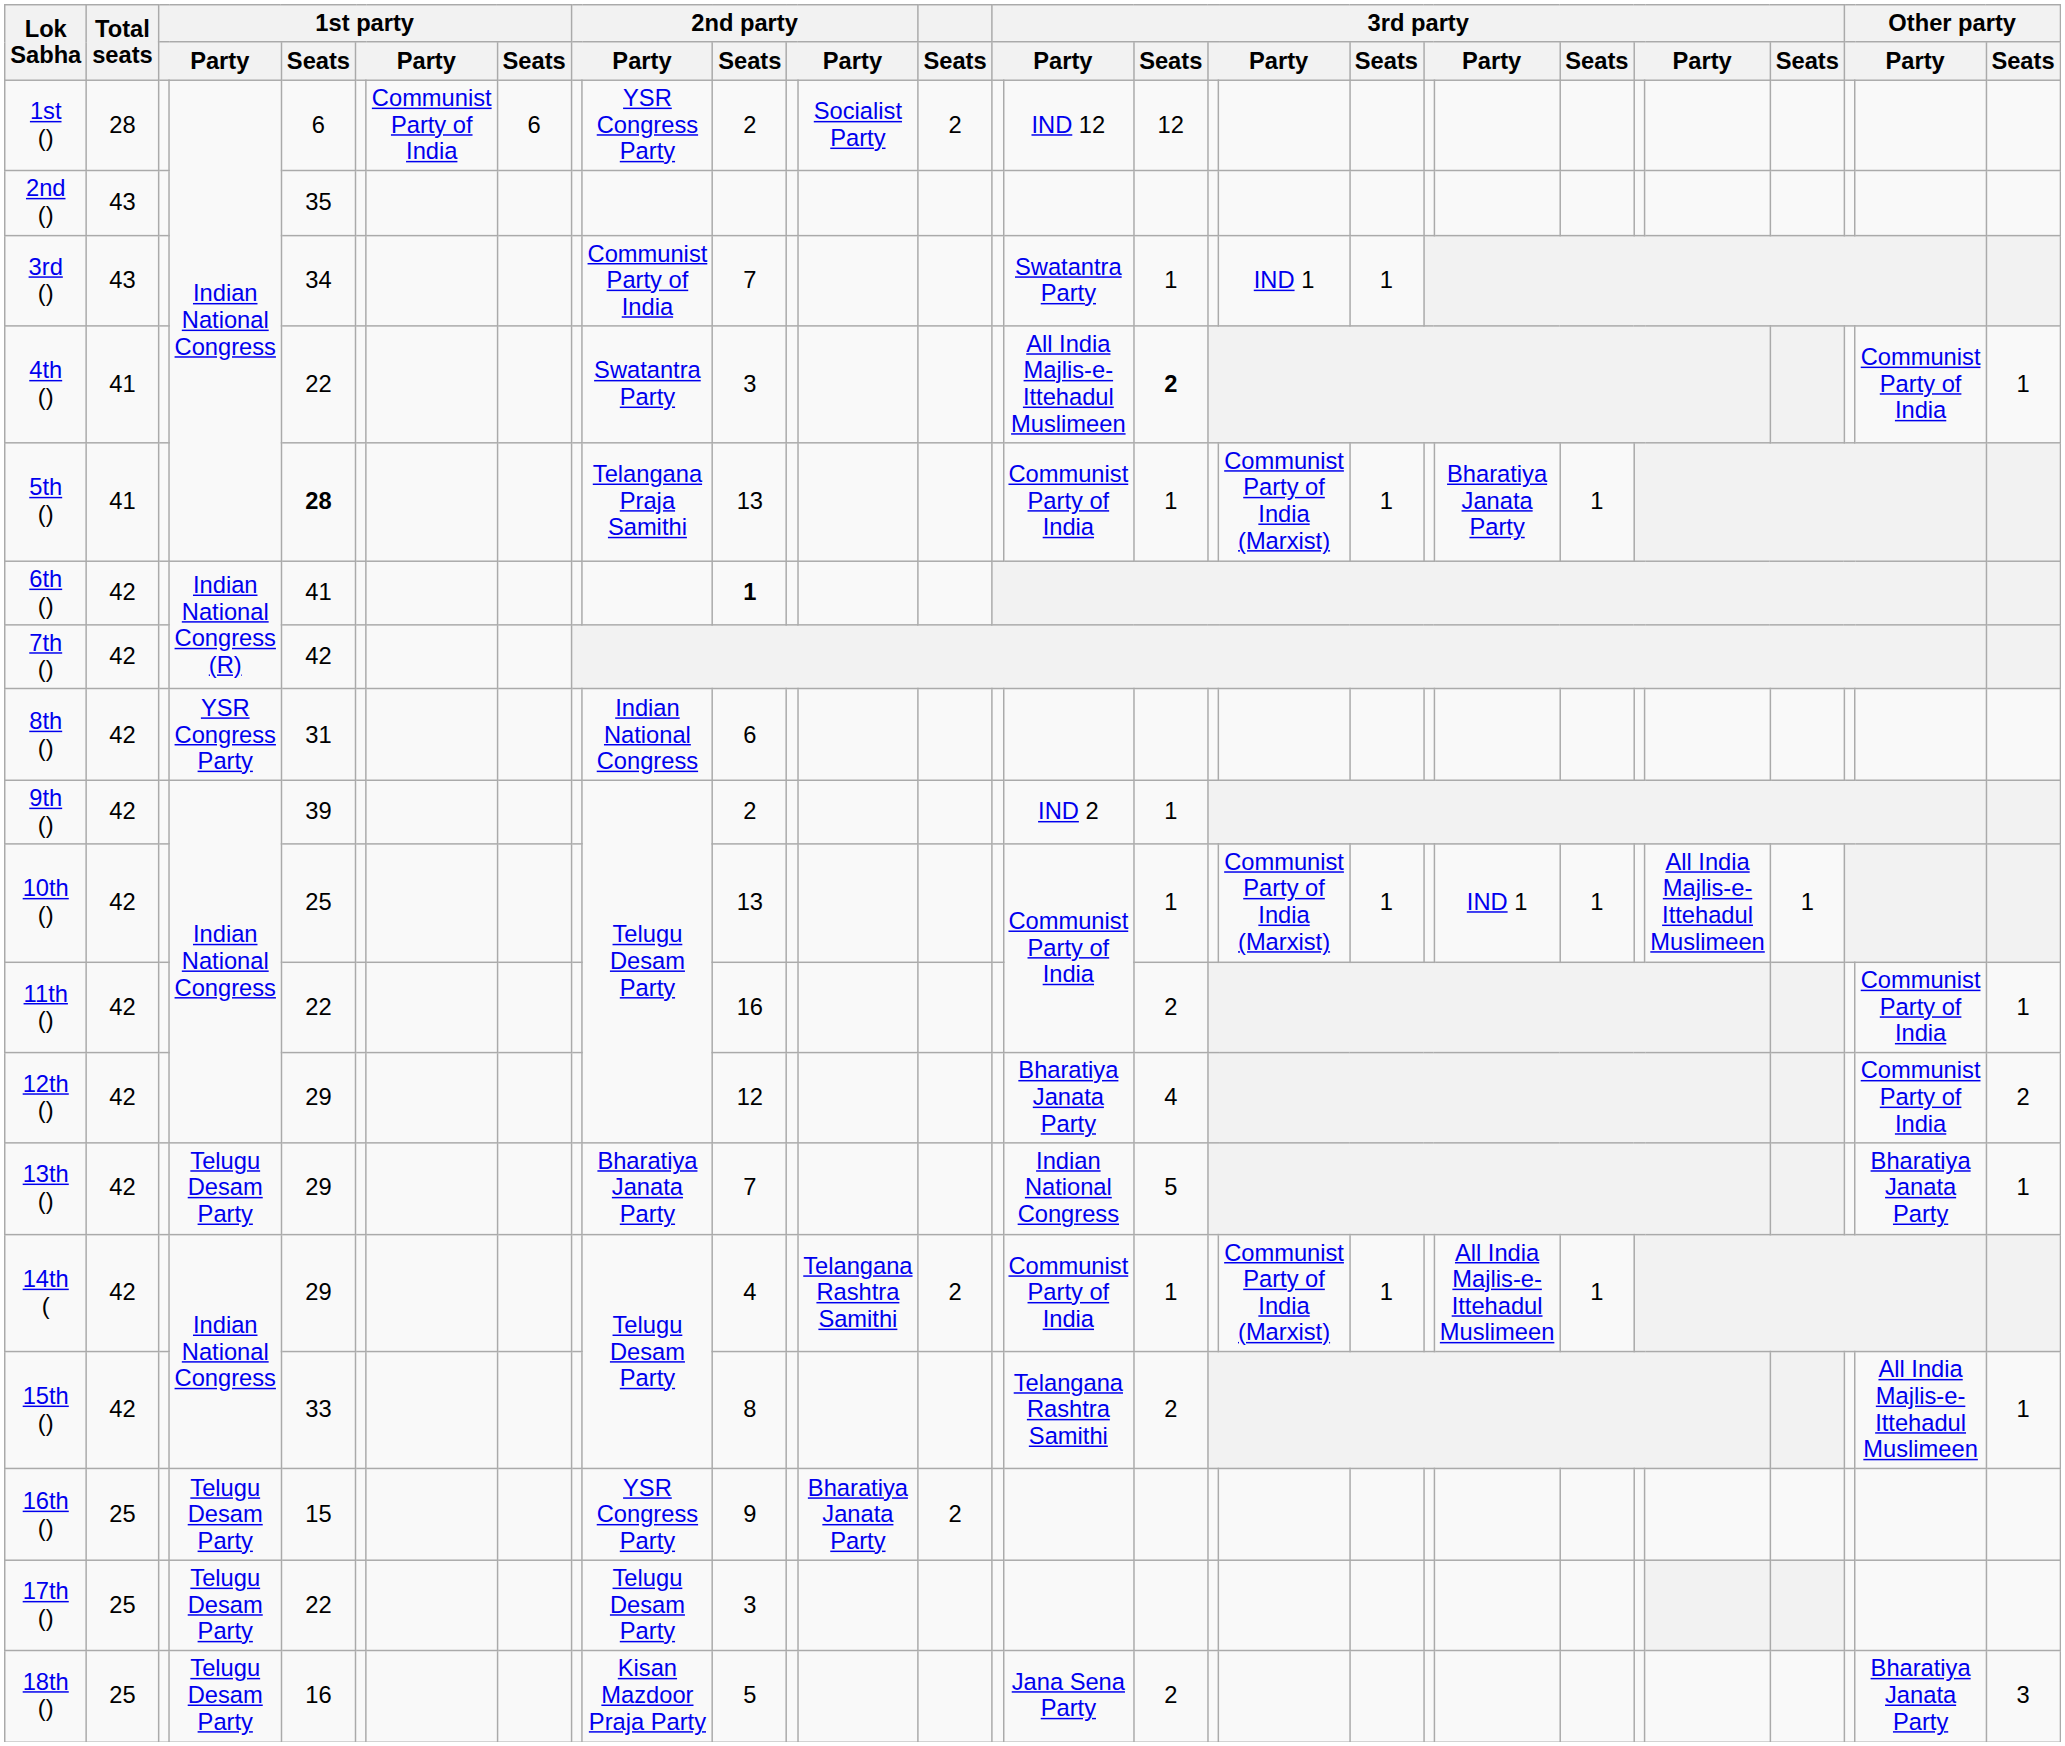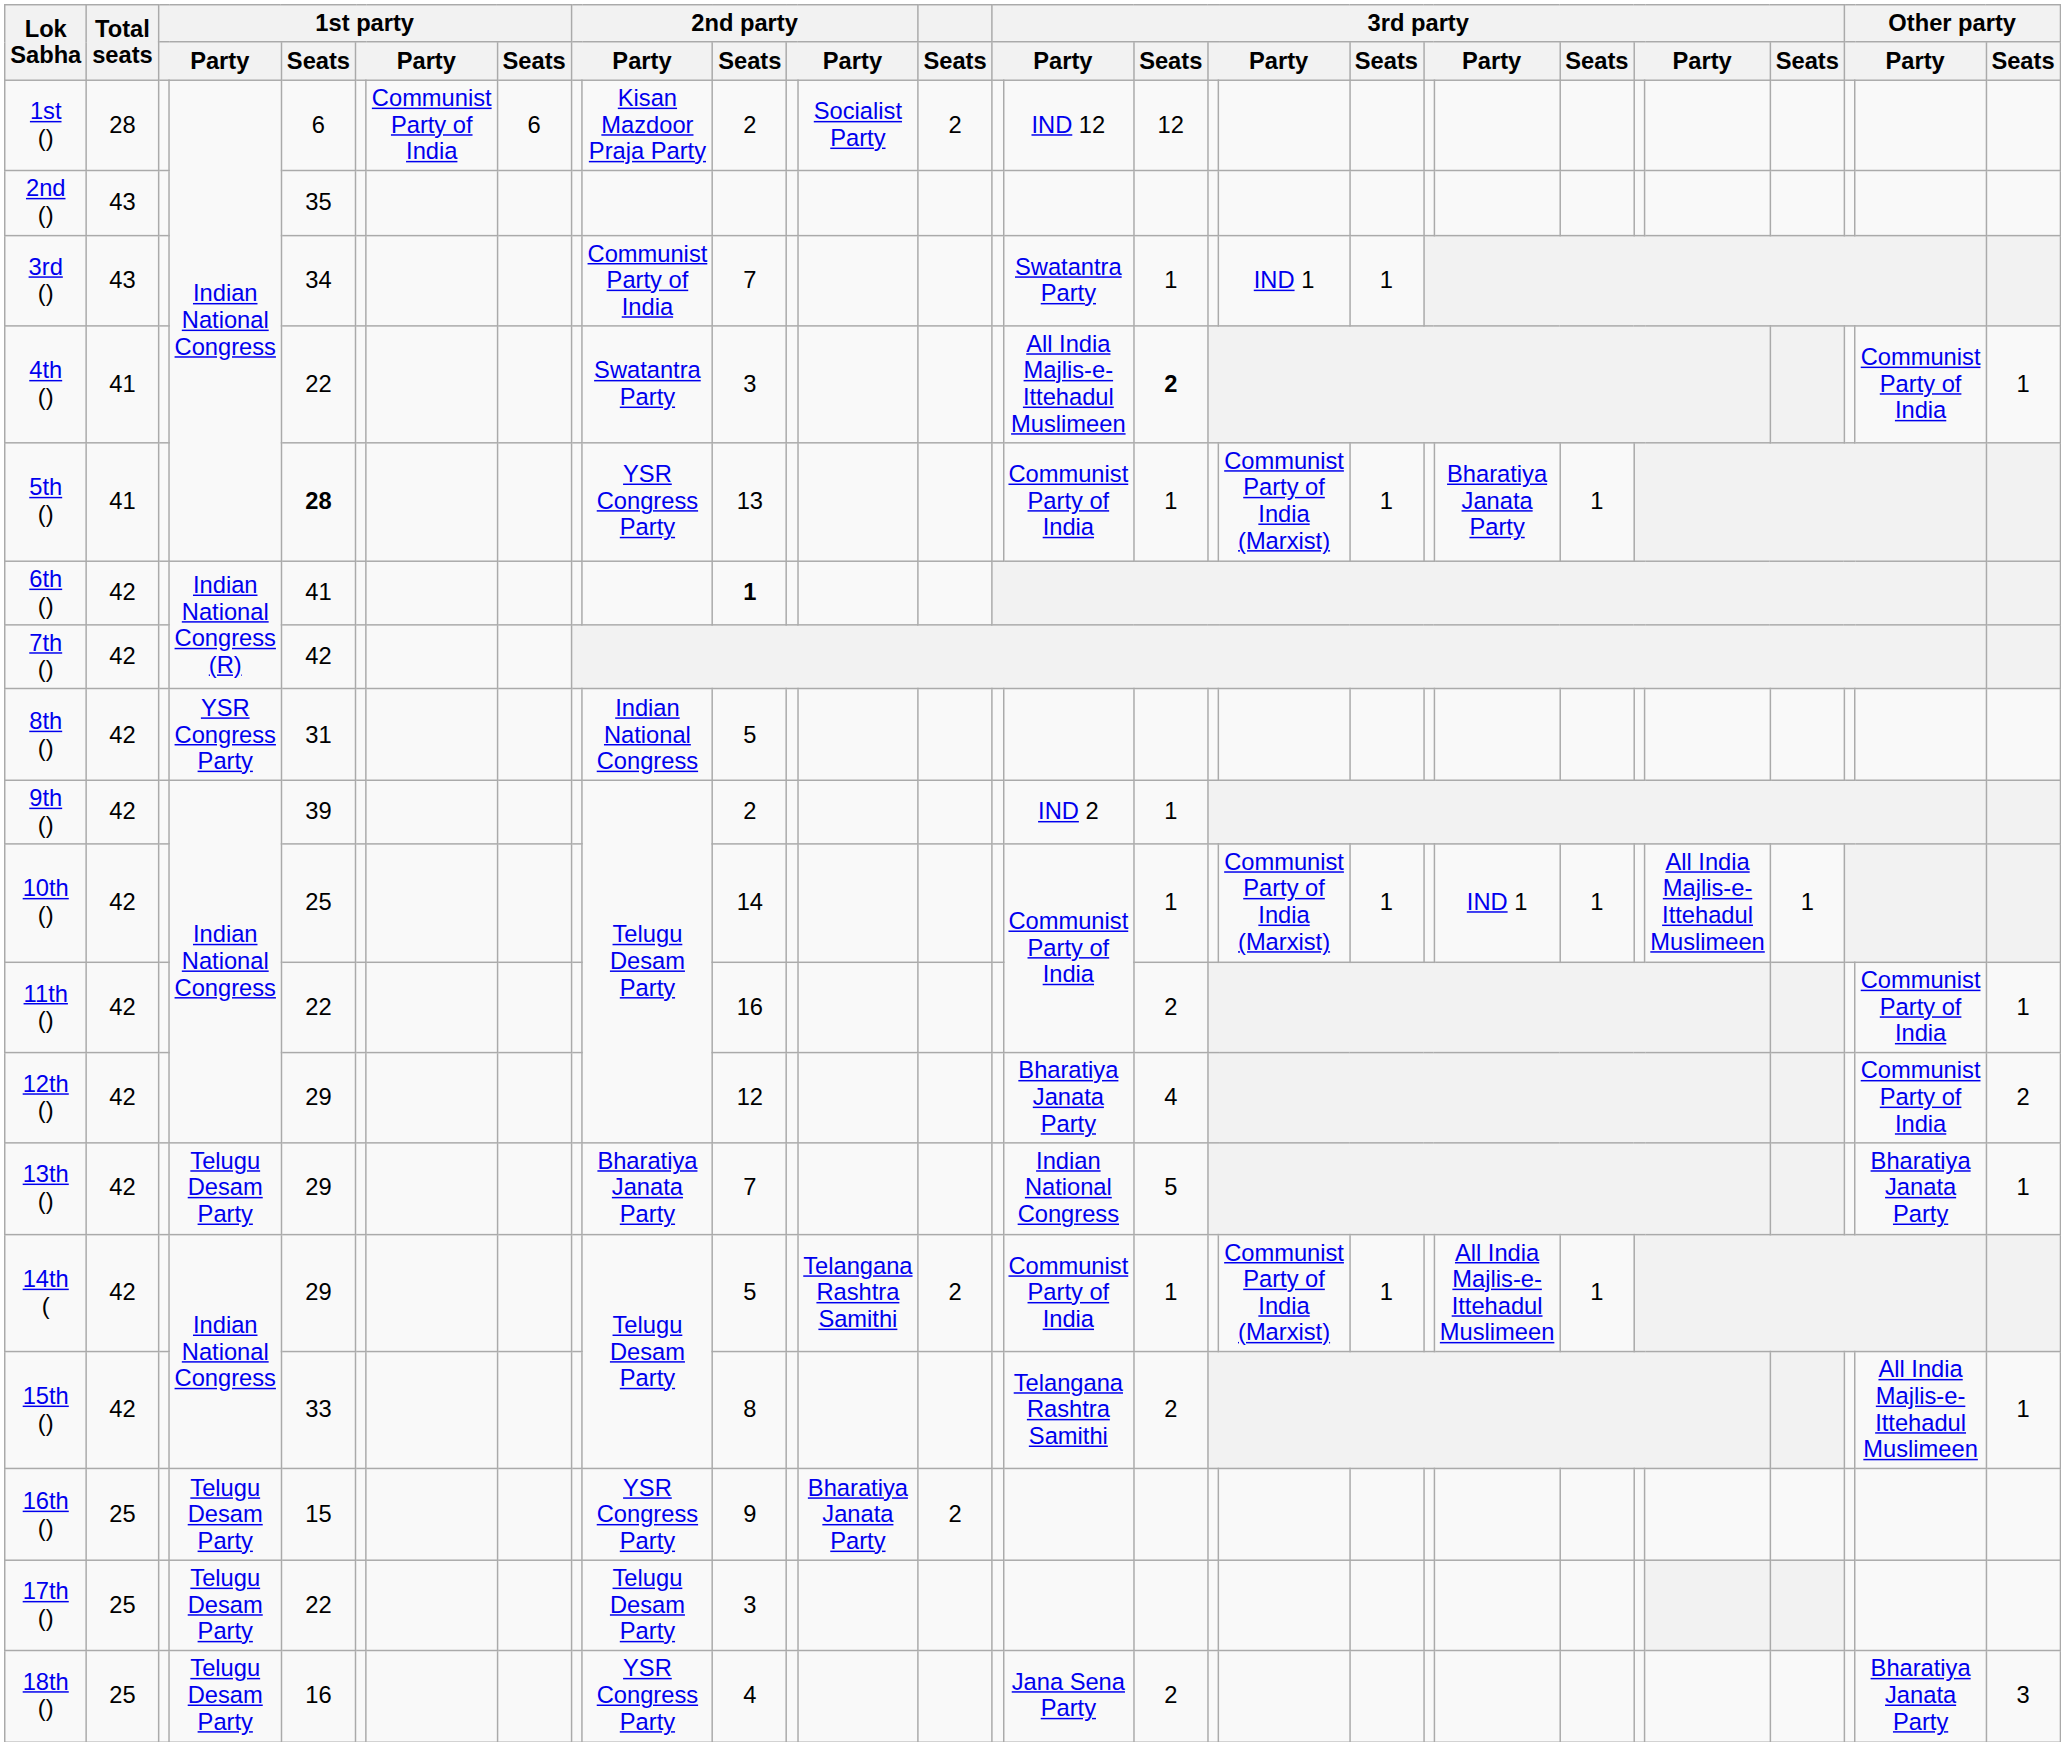(647, 125) YSR Congress Party -> (647, 125) Kisan Mazdoor Praja Party
(647, 501) Telangana Praja Samithi -> (647, 501) YSR Congress Party
(750, 734) 6 -> (750, 734) 5
(750, 902) 13 -> (750, 902) 14
(750, 1292) 4 -> (750, 1292) 5
(647, 1695) Kisan Mazdoor Praja Party -> (647, 1695) YSR Congress Party
(750, 1695) 5 -> (750, 1695) 4
